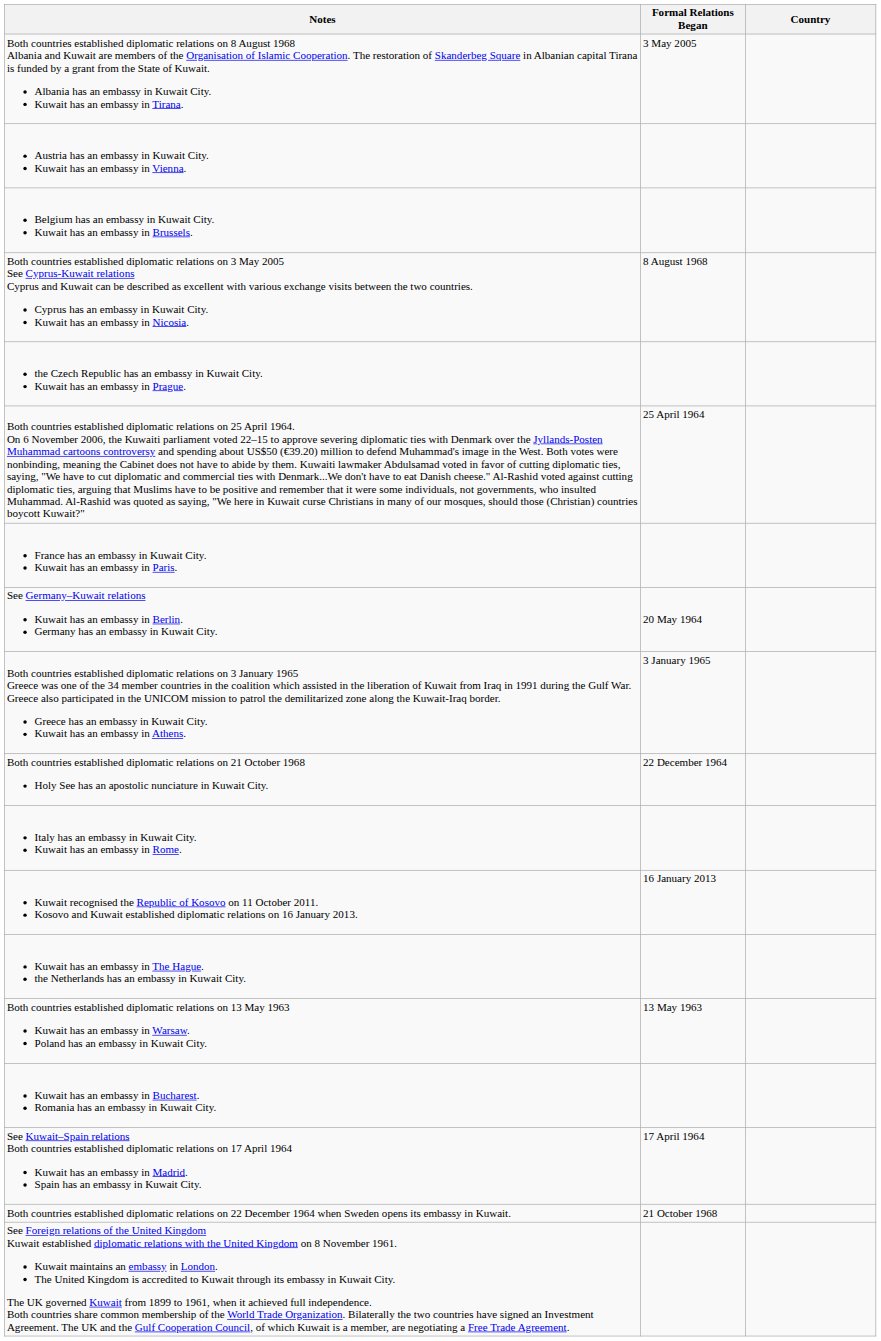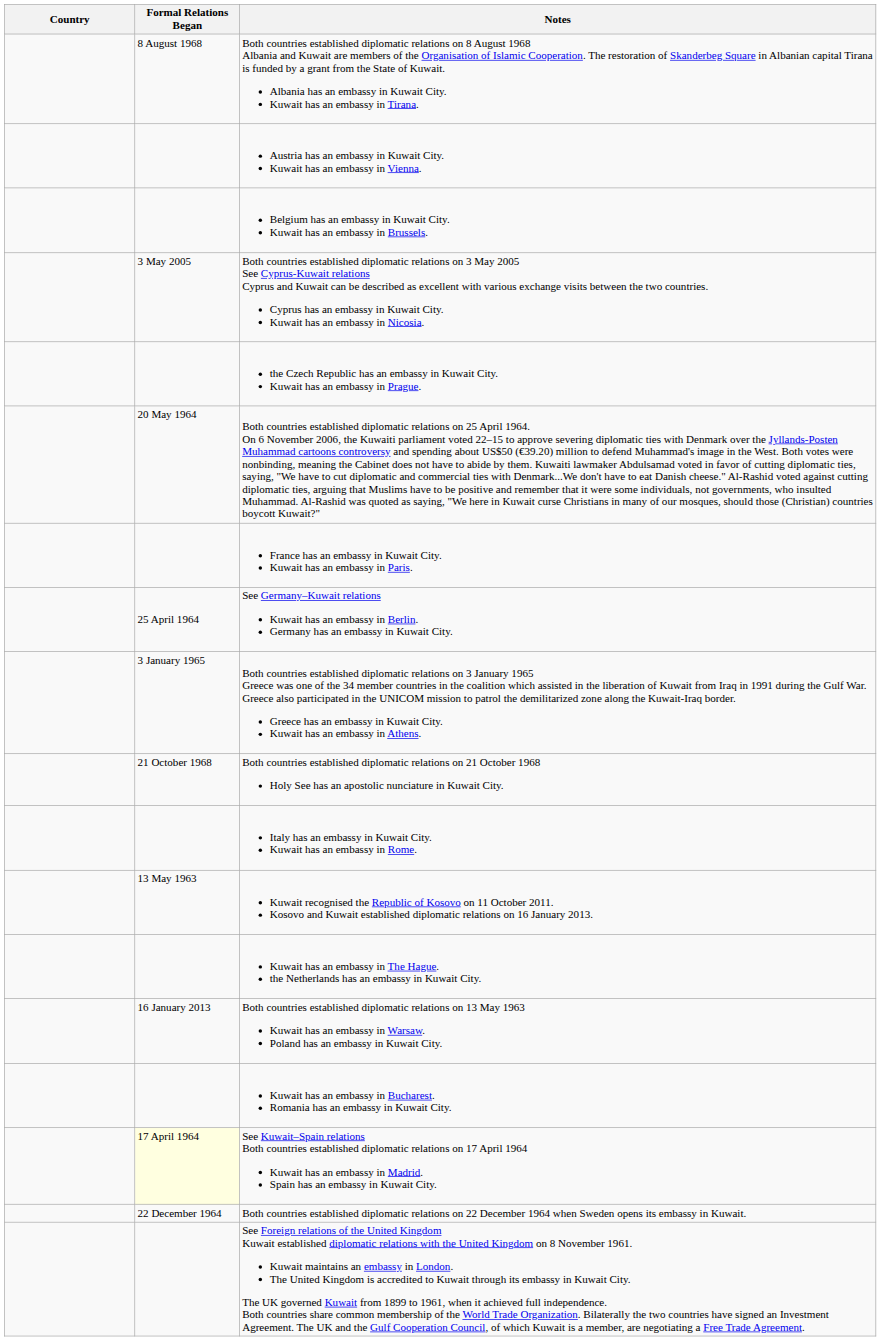columns swapped: (810, 19) <-> (322, 19)
(670, 43) 3 May 2005 -> (170, 43) 8 August 1968
(675, 261) 8 August 1968 -> (164, 261) 3 May 2005
(674, 415) 25 April 1964 -> (167, 415) 20 May 1964
(673, 619) 20 May 1964 -> (168, 619) 25 April 1964
(685, 762) 22 December 1964 -> (175, 762) 21 October 1968
(680, 878) 16 January 2013 -> (167, 878) 13 May 1963
(673, 1007) 13 May 1963 -> (174, 1007) 16 January 2013
(674, 1136) no background -> (168, 1136) lightyellow background
(680, 1213) 21 October 1968 -> (180, 1213) 22 December 1964
